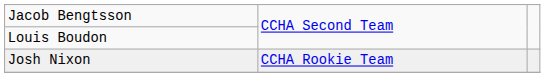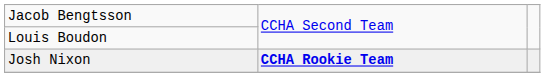(327, 61) normal -> (327, 61) bold
